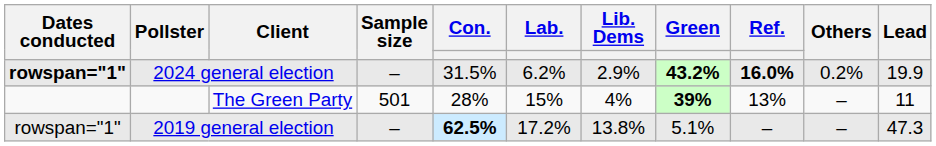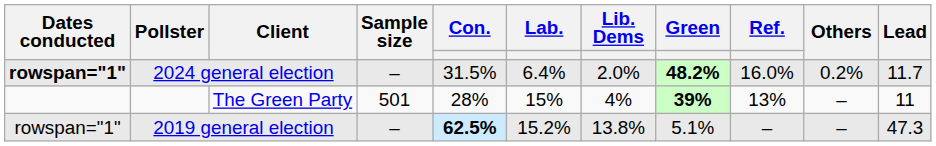(544, 73) 6.2% -> (544, 73) 6.4%
(618, 73) 2.9% -> (618, 73) 2.0%
(693, 73) 43.2% -> (693, 73) 48.2%
(767, 73) bold -> (767, 73) normal
(905, 73) 19.9 -> (905, 73) 11.7
(544, 127) 17.2% -> (544, 127) 15.2%
